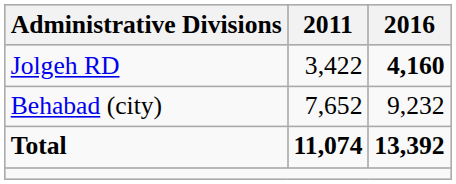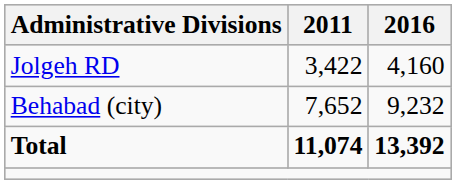(416, 65) bold -> (416, 65) normal
